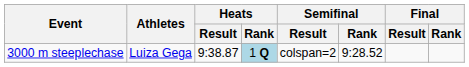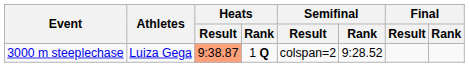(218, 53) no background -> (218, 53) lightsalmon background
(259, 53) lightblue background -> (259, 53) no background
